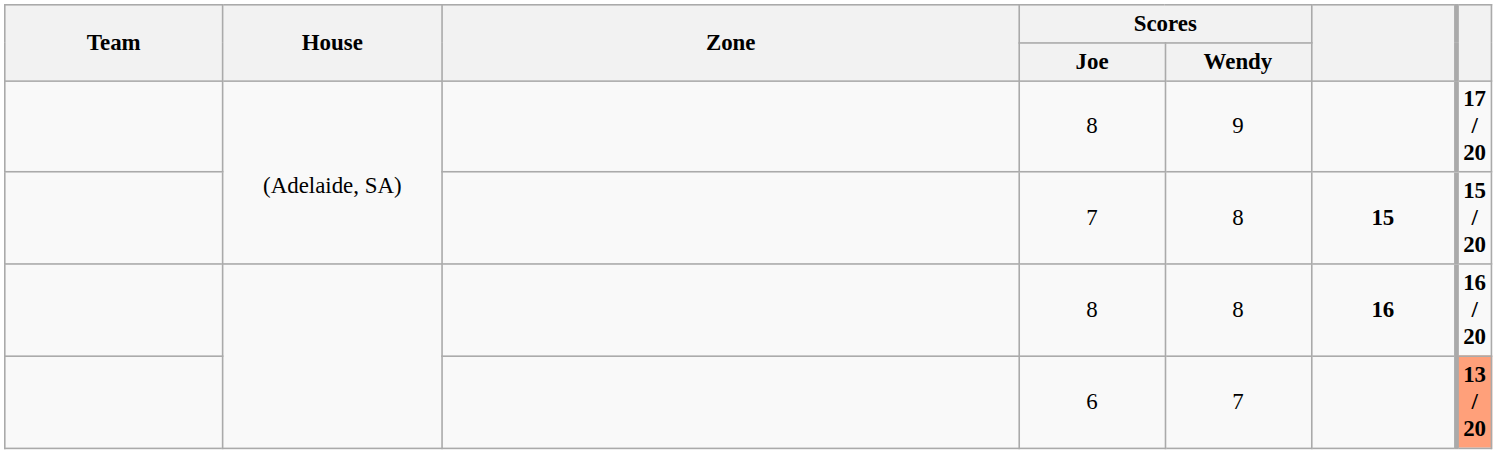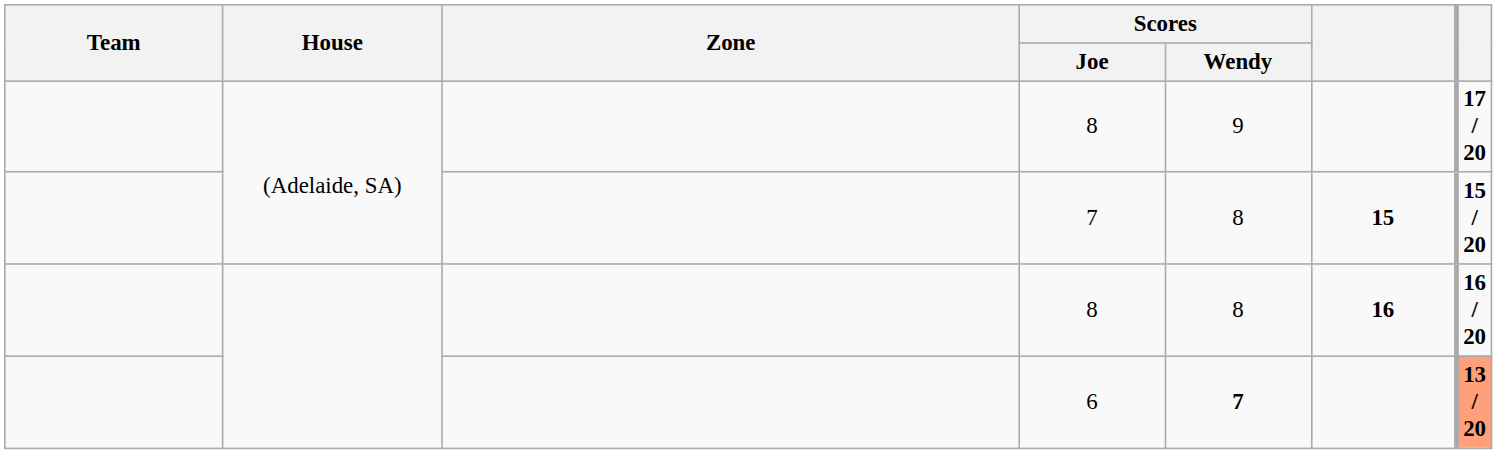(1238, 401) normal -> (1238, 401) bold
